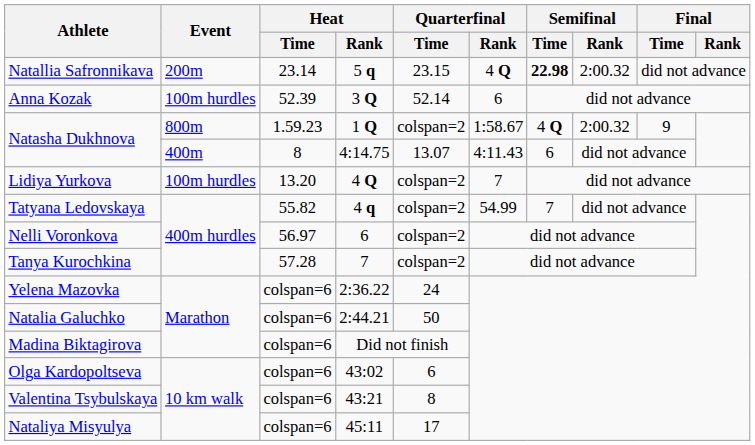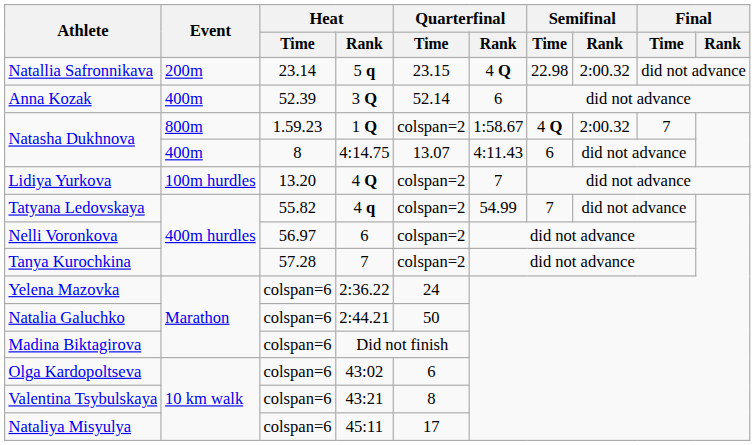(550, 71) bold -> (550, 71) normal
(210, 99) 100m hurdles -> (184, 99) 400m
(666, 126) 9 -> (666, 126) 7
